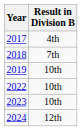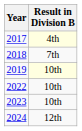(53, 39) no background -> (53, 39) lightyellow background
(53, 70) no background -> (53, 70) lightyellow background
